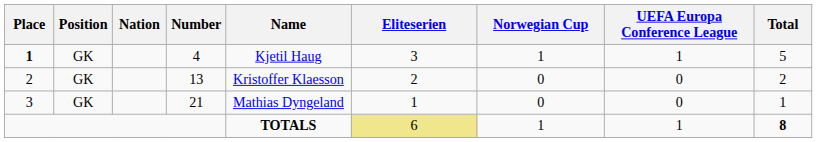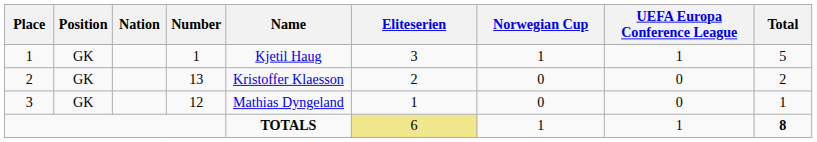(29, 56) bold -> (29, 56) normal
(196, 56) 4 -> (196, 56) 1
(196, 103) 21 -> (196, 103) 12
